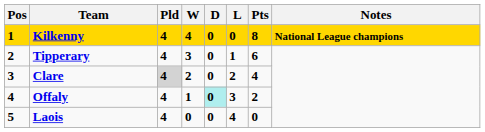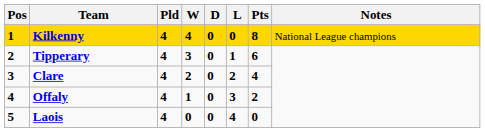(339, 35) bold -> (335, 36) normal
(164, 76) lightgrey background -> (164, 76) no background
(210, 96) paleturquoise background -> (210, 96) no background
